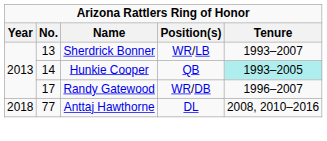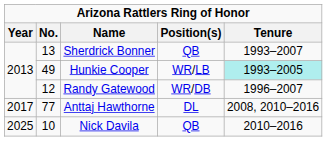(191, 51) WR/LB -> (191, 51) QB
(48, 70) 14 -> (48, 70) 49
(191, 70) QB -> (191, 70) WR/LB
(48, 88) 17 -> (48, 88) 12
(20, 107) 2018 -> (20, 107) 2017
+ row: (109, 126)
